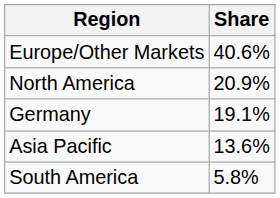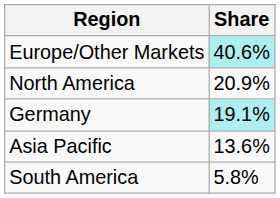(242, 51) no background -> (242, 51) paleturquoise background
(242, 114) no background -> (242, 114) paleturquoise background
